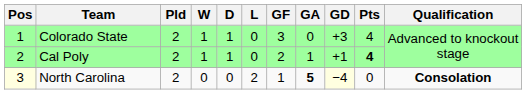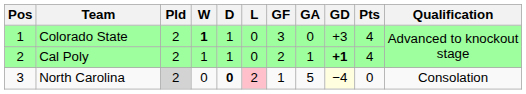(204, 36) normal -> (204, 36) bold
(340, 57) normal -> (340, 57) bold
(370, 57) bold -> (370, 57) normal
(20, 78) lightyellow background -> (20, 78) no background
(176, 78) no background -> (176, 78) lightgrey background
(230, 78) normal -> (230, 78) bold
(254, 78) no background -> (254, 78) pink background
(310, 78) bold -> (310, 78) normal
(453, 78) bold -> (453, 78) normal
